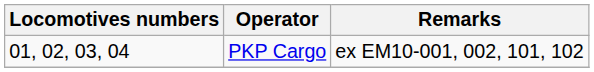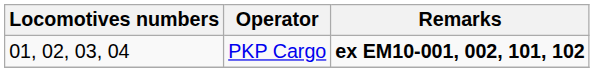(460, 51) normal -> (460, 51) bold
